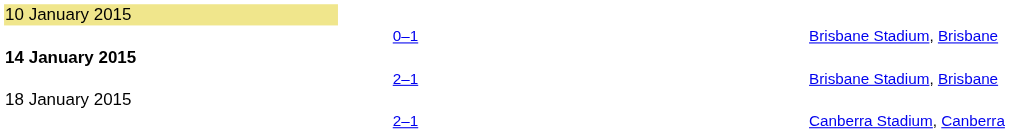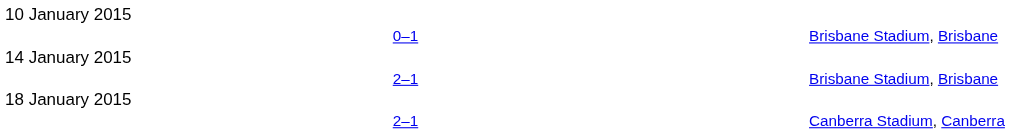(68, 14) khaki background -> (68, 14) no background
(71, 57) bold -> (68, 57) normal
